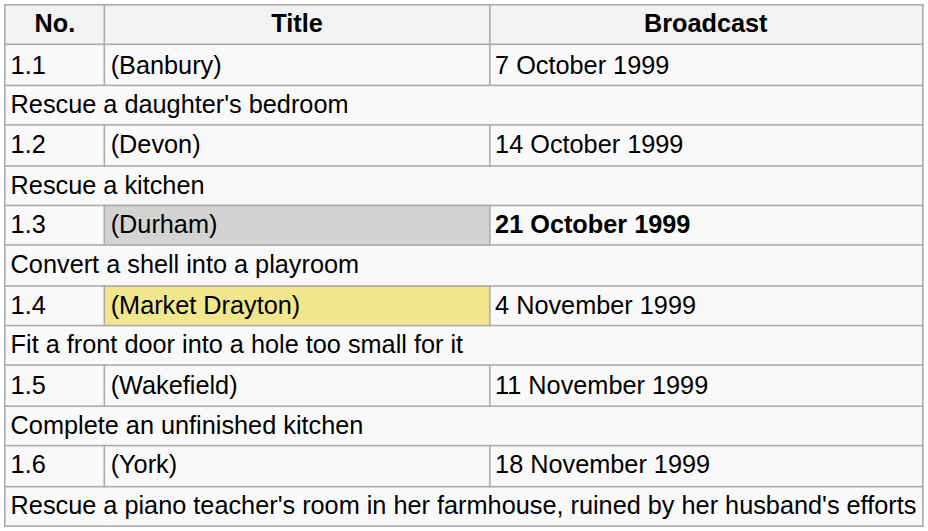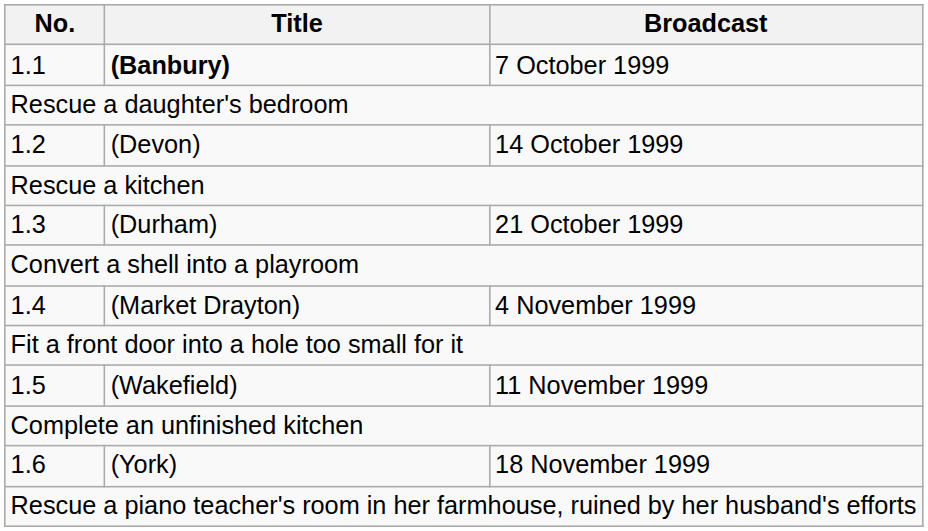(166, 64) normal -> (170, 64) bold
(164, 225) lightgrey background -> (164, 225) no background
(593, 225) bold -> (589, 225) normal
(205, 305) khaki background -> (205, 305) no background
